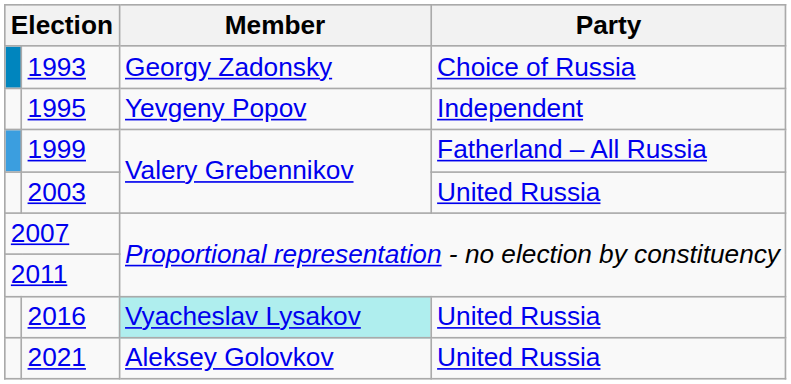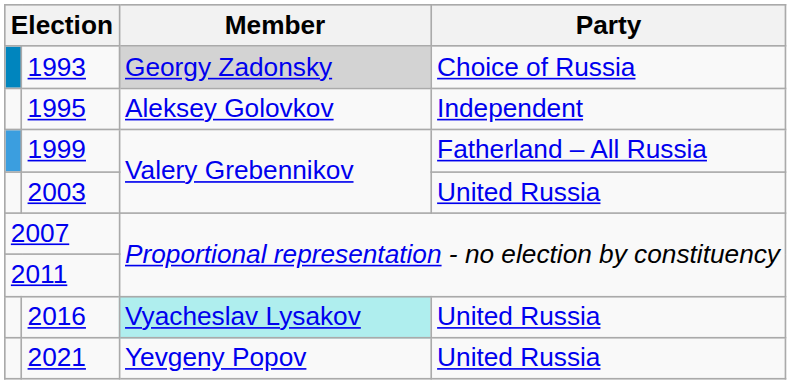(229, 66) no background -> (229, 66) lightgrey background
(216, 108) Yevgeny Popov -> (229, 108) Aleksey Golovkov
(229, 358) Aleksey Golovkov -> (216, 358) Yevgeny Popov
